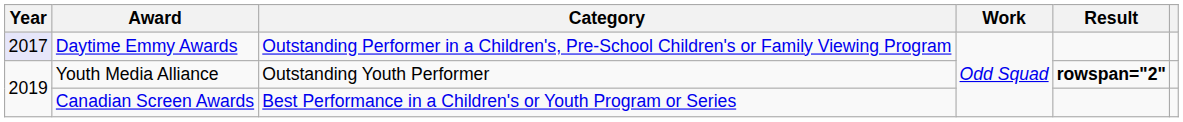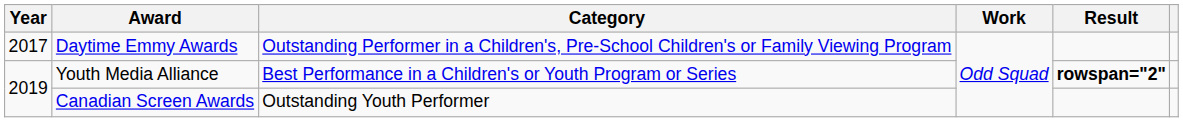(28, 46) lavender background -> (28, 46) no background
(376, 74) Outstanding Youth Performer -> (499, 74) Best Performance in a Children's or Youth Program or Series
(499, 102) Best Performance in a Children's or Youth Program or Series -> (376, 102) Outstanding Youth Performer
